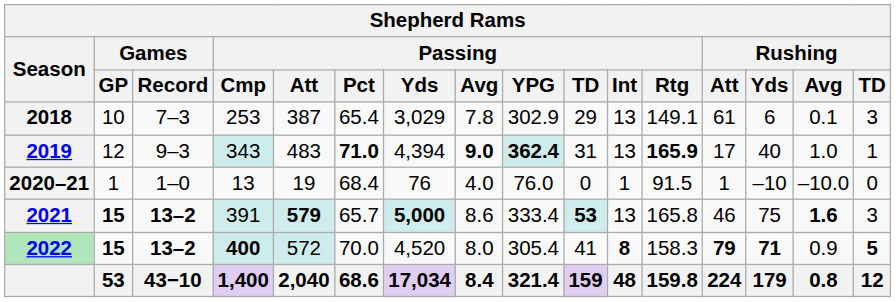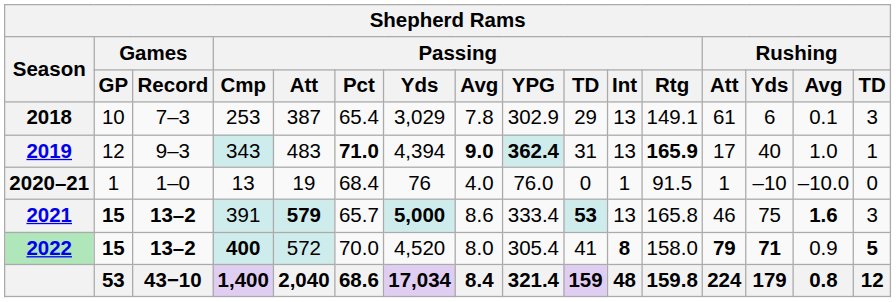(672, 248) 158.3 -> (672, 248) 158.0
